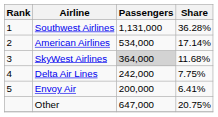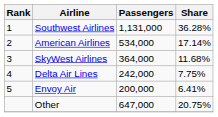(136, 58) lightgrey background -> (136, 58) no background
